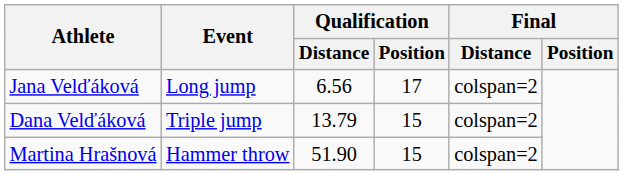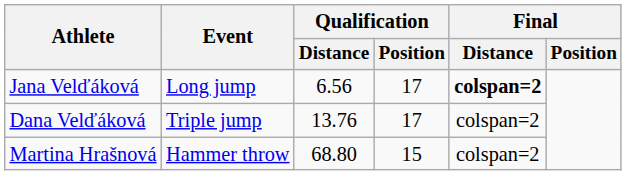(496, 86) normal -> (498, 86) bold
(334, 120) 13.79 -> (334, 120) 13.76
(412, 120) 15 -> (412, 120) 17
(334, 153) 51.90 -> (334, 153) 68.80
